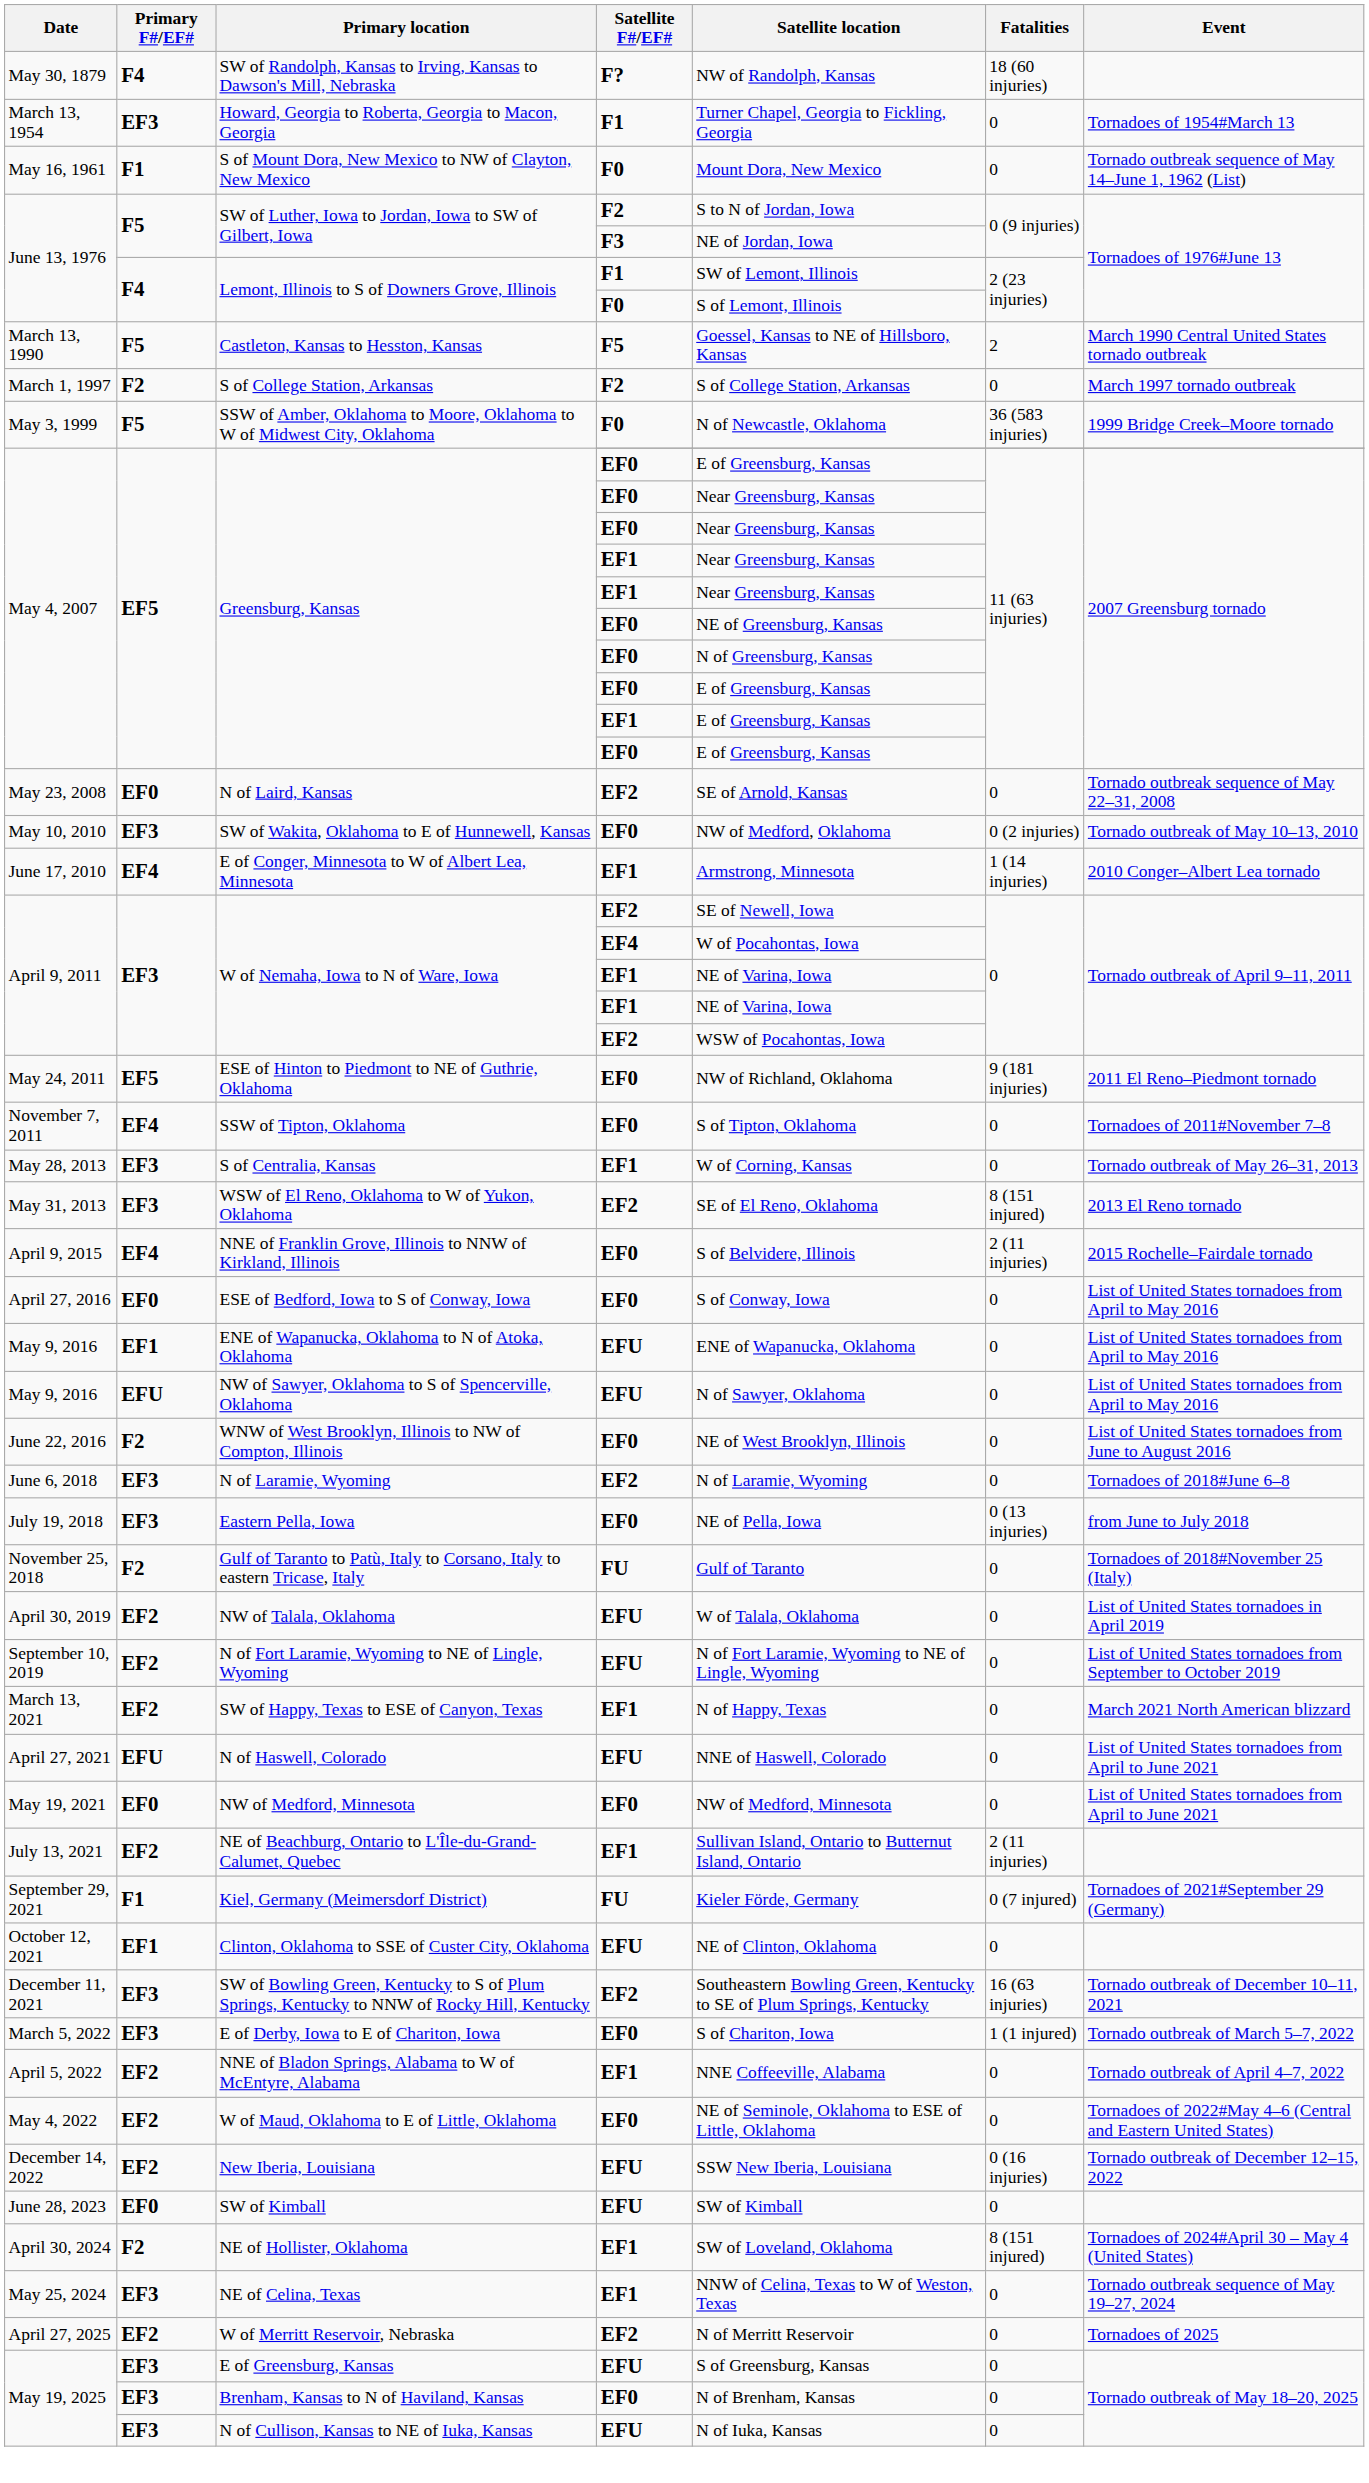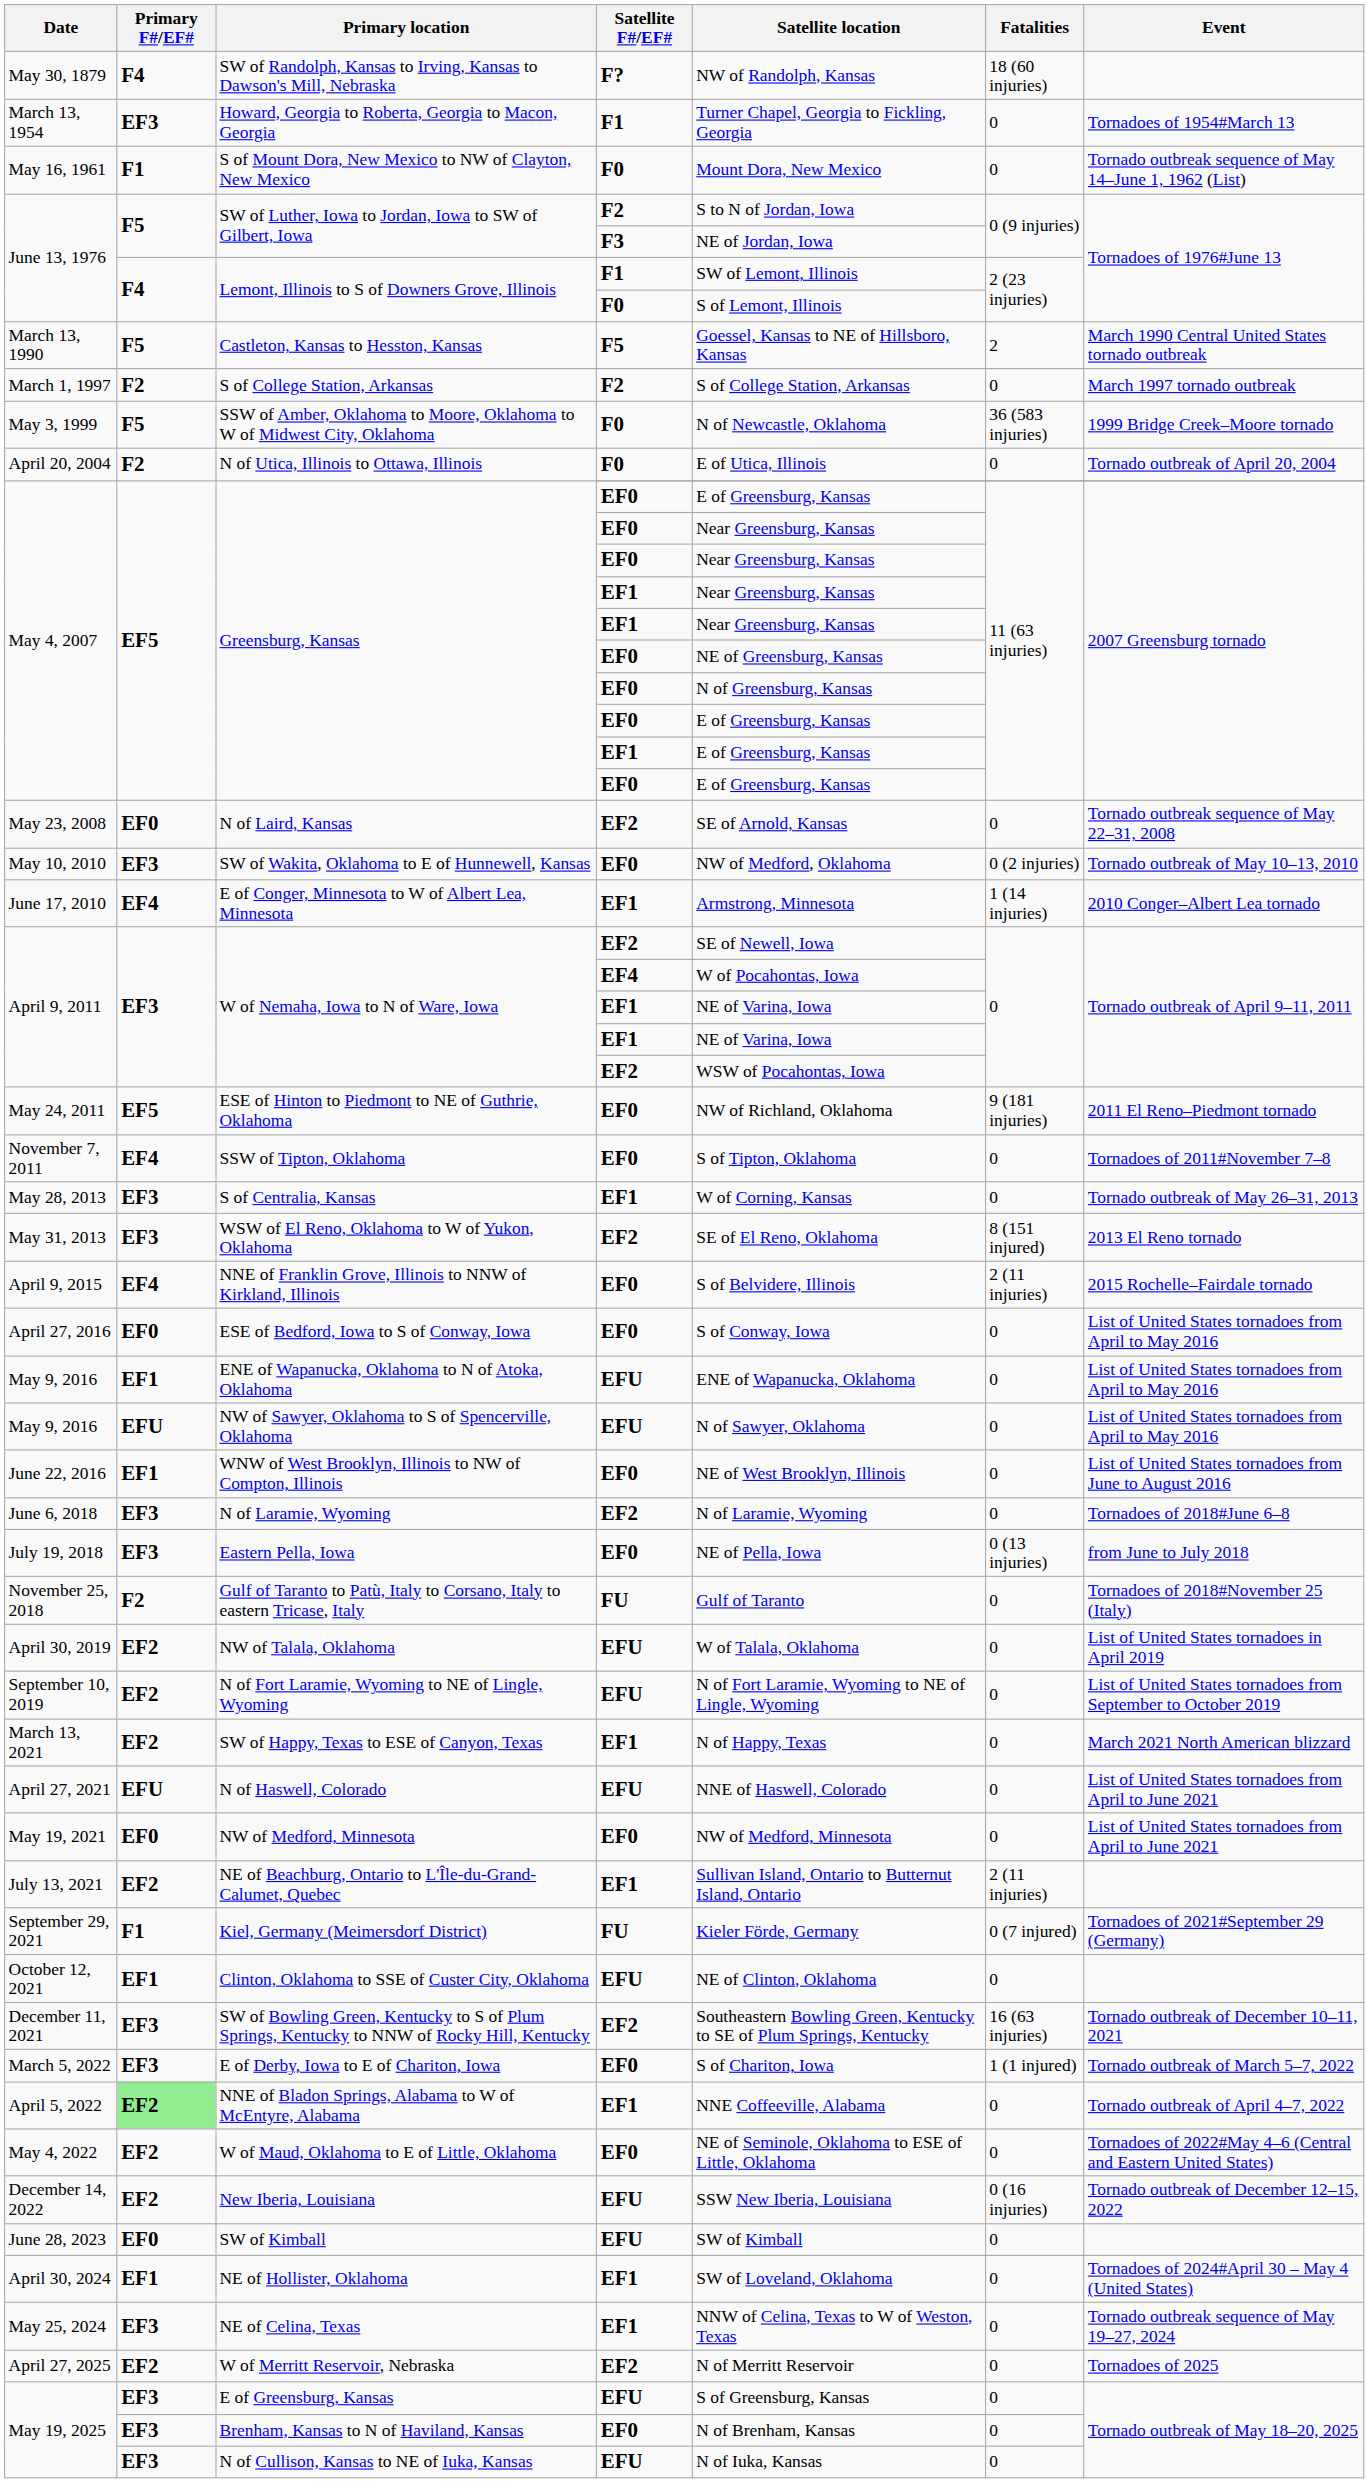+ row: (351, 464)
(133, 1441) F2 -> (140, 1473) EF1
(140, 2073) no background -> (140, 2105) lightgreen background
(133, 2246) F2 -> (140, 2278) EF1
(1017, 2246) 8 (151 injured) -> (994, 2278) 0
